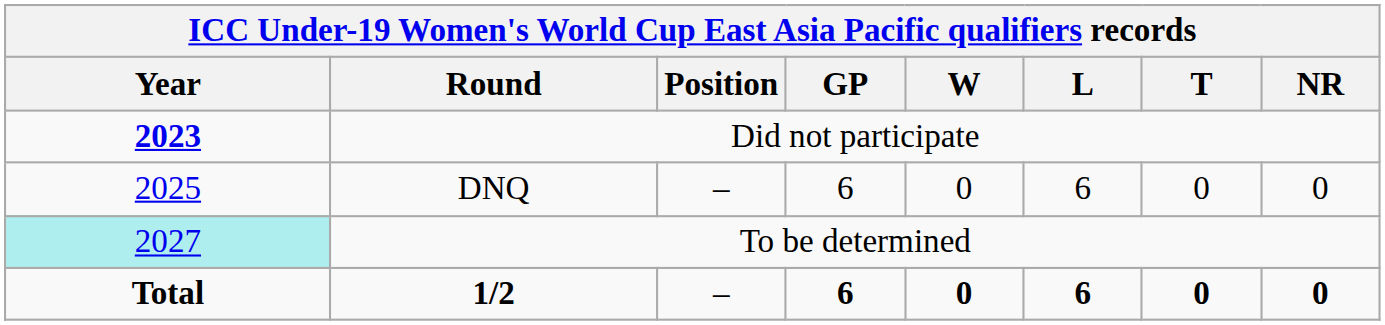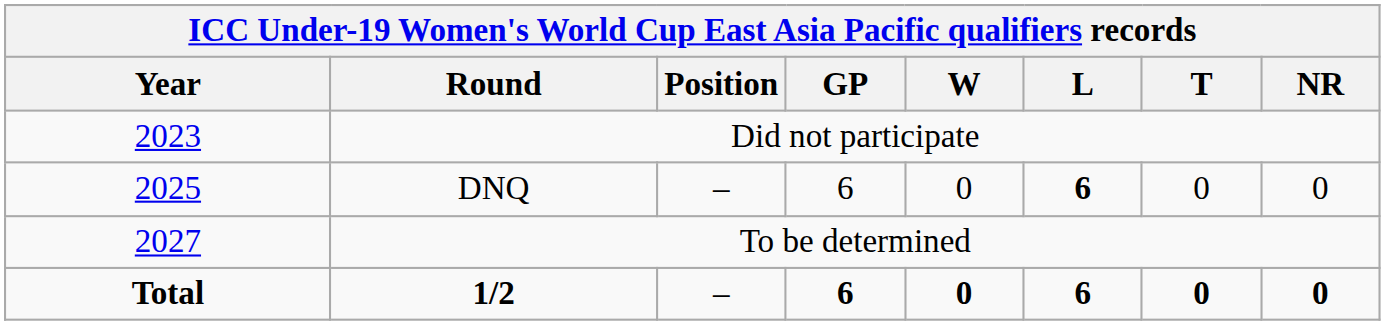(168, 135) bold -> (168, 135) normal
(1083, 188) normal -> (1083, 188) bold
(168, 240) paleturquoise background -> (168, 240) no background
